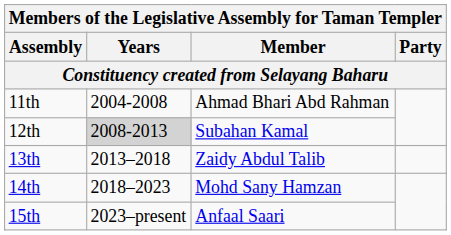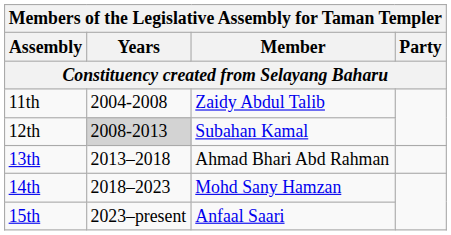(292, 103) Ahmad Bhari Abd Rahman -> (260, 103) Zaidy Abdul Talib
(260, 159) Zaidy Abdul Talib -> (292, 159) Ahmad Bhari Abd Rahman
